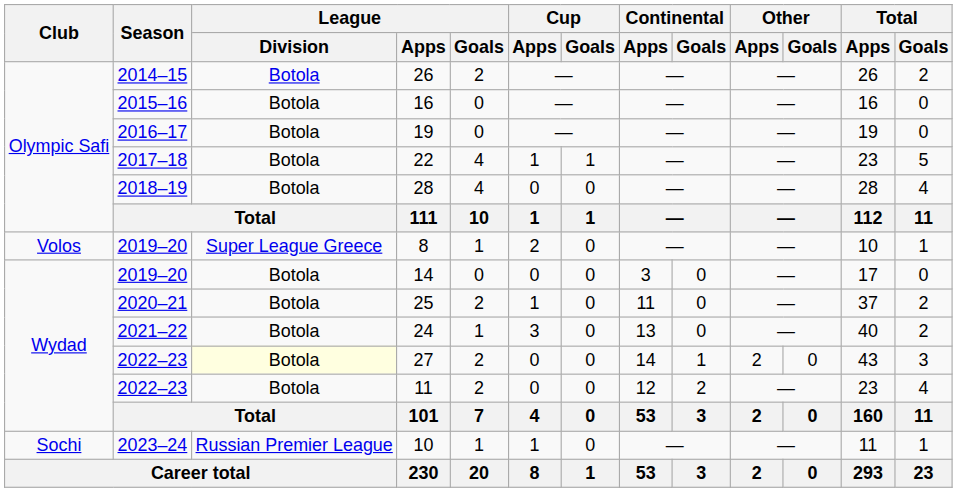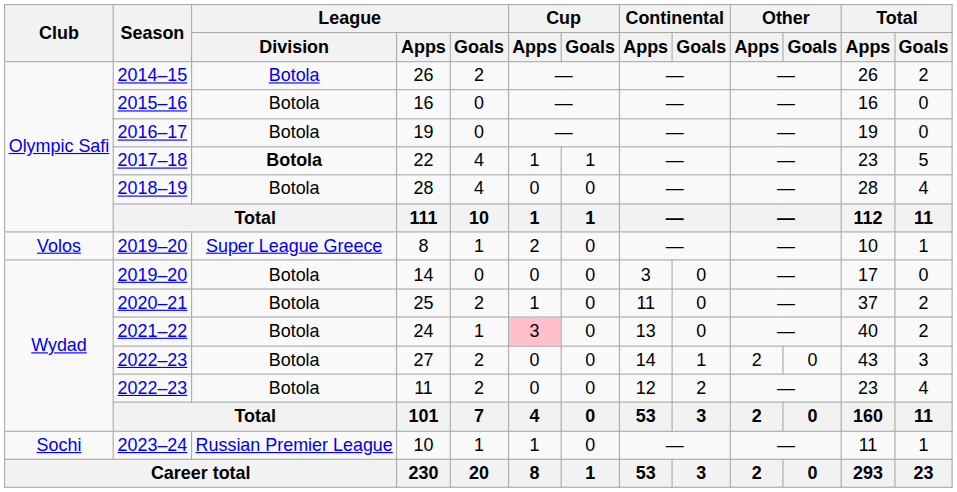(294, 160) normal -> (294, 160) bold
(535, 331) no background -> (535, 331) pink background
(294, 359) lightyellow background -> (294, 359) no background
